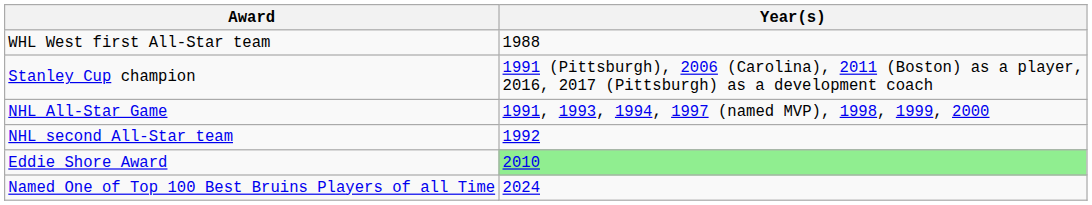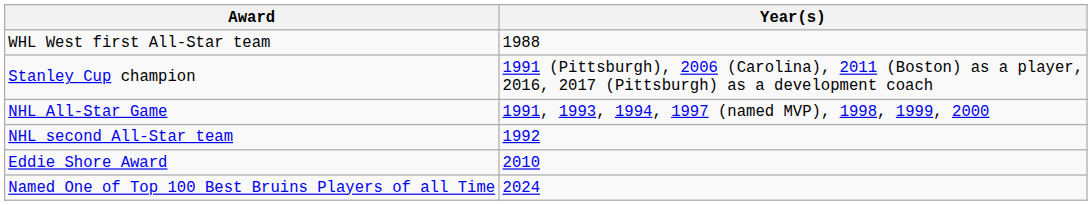(521, 162) lightgreen background -> (521, 162) no background
